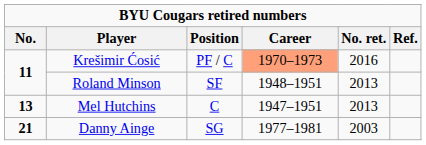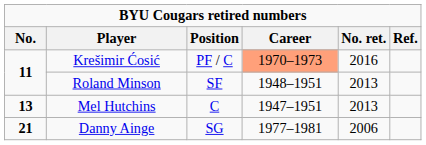(364, 128) 2003 -> (364, 128) 2006
